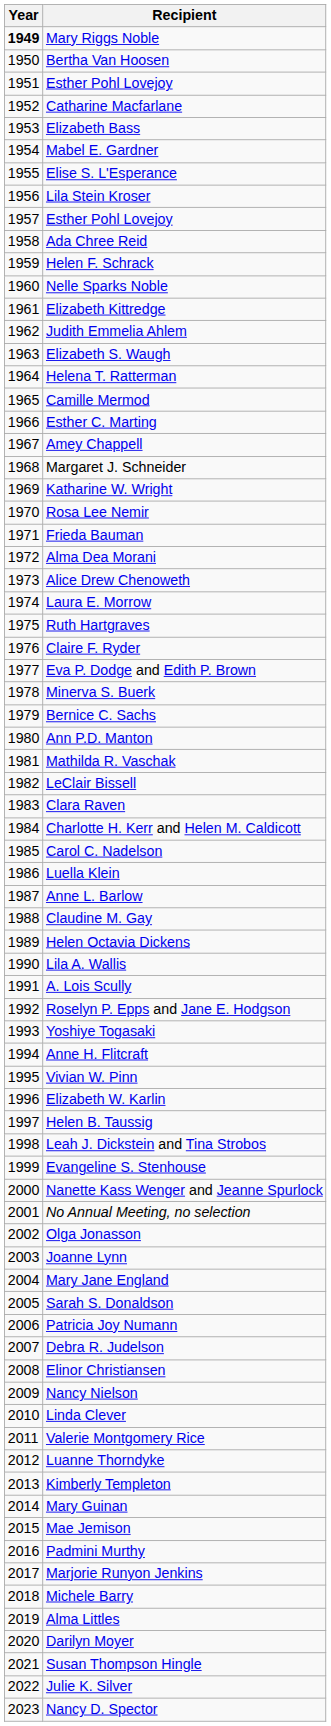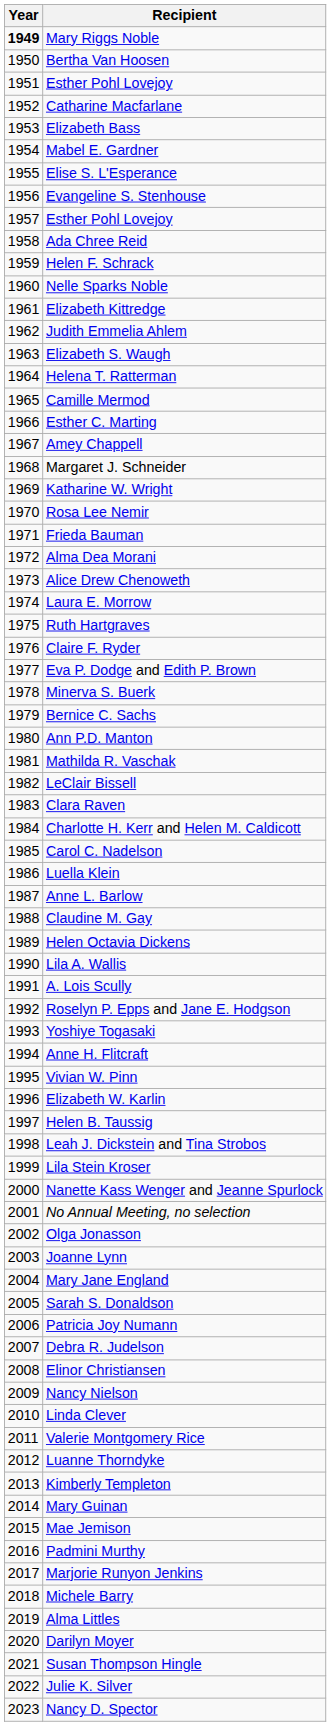(98, 196) Lila Stein Kroser -> (126, 196) Evangeline S. Stenhouse
(126, 1167) Evangeline S. Stenhouse -> (98, 1167) Lila Stein Kroser
